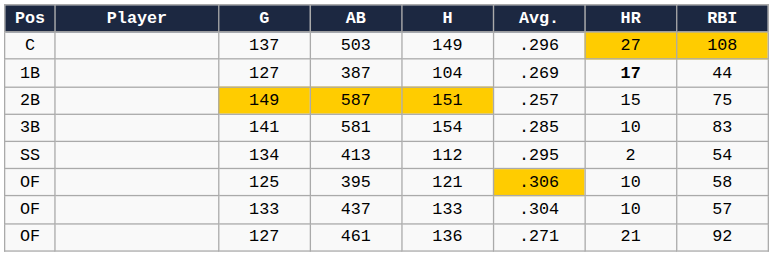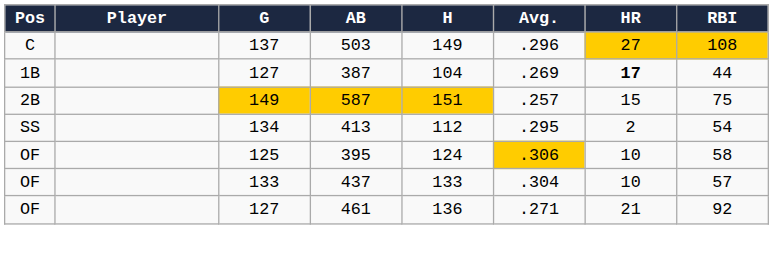- row: (356, 128)
(447, 182) 121 -> (447, 155) 124
